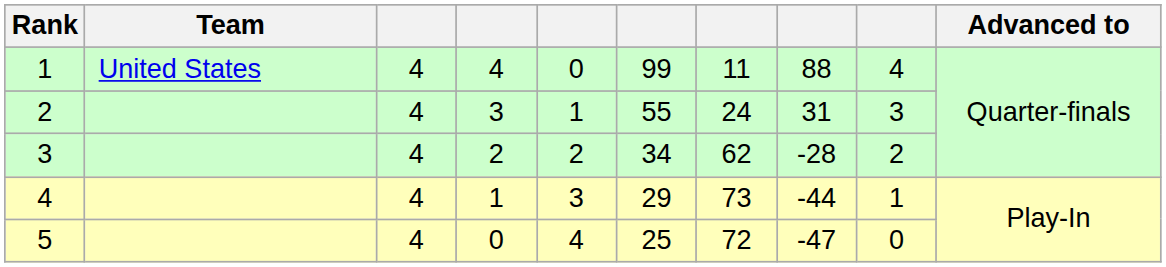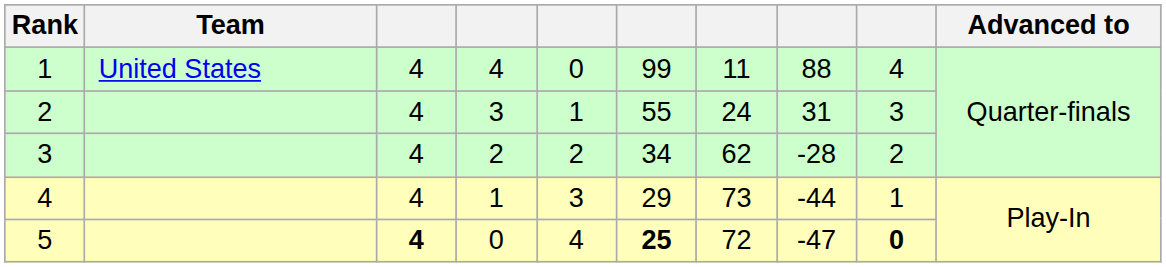(416, 240) normal -> (416, 240) bold
(656, 240) normal -> (656, 240) bold
(897, 240) normal -> (897, 240) bold
